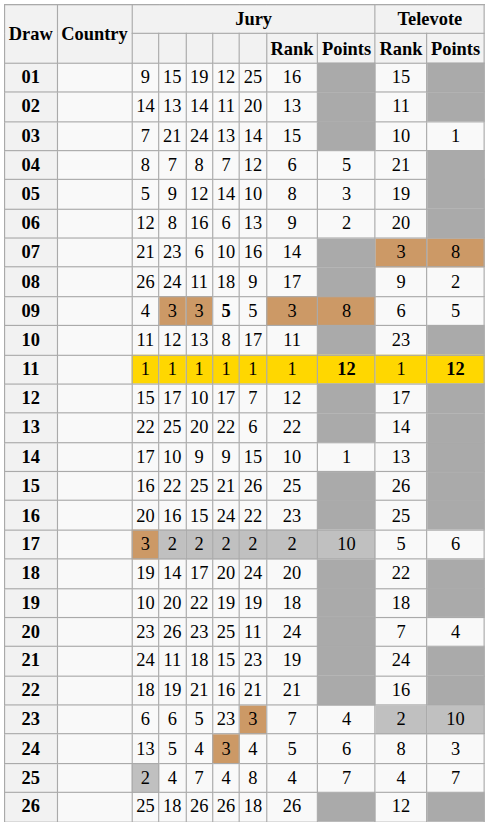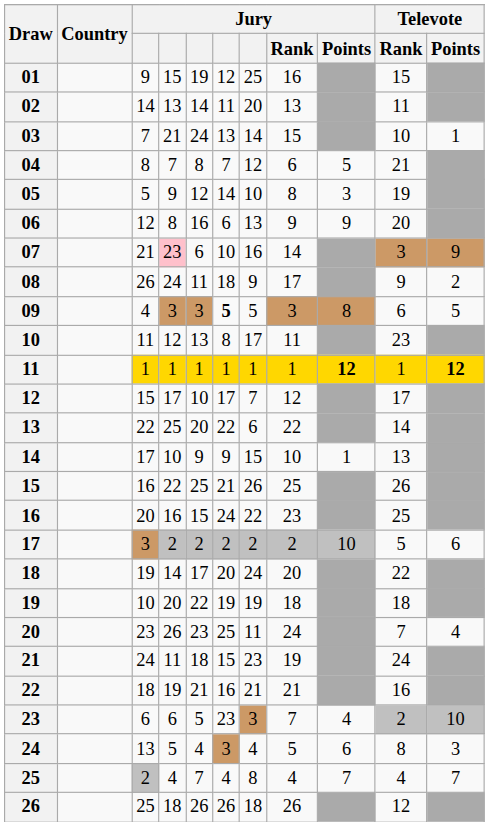(347, 223) 2 -> (347, 223) 9
(172, 252) no background -> (172, 252) pink background
(456, 252) 8 -> (456, 252) 9
